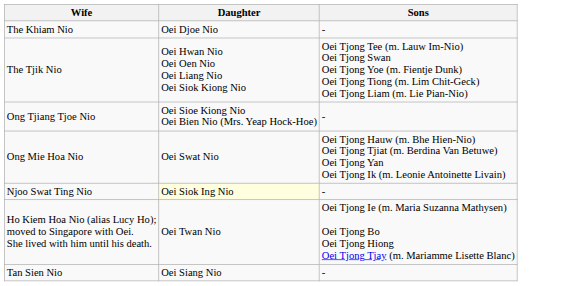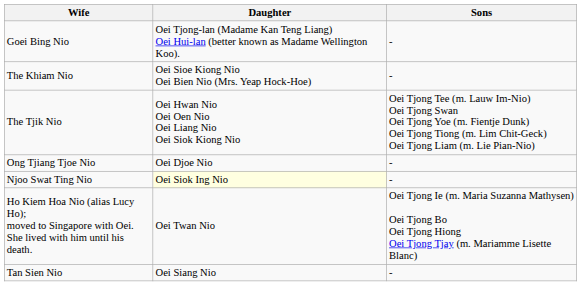+ row: (38, 41)
(190, 29) Oei Djoe Nio -> (233, 76) Oei Sioe Kiong Nio Oei Bien Nio (Mrs. Yeap Hock-Hoe)
(239, 116) Oei Sioe Kiong Nio Oei Bien Nio (Mrs. Yeap Hock-Hoe) -> (184, 163) Oei Djoe Nio
- row: (45, 157)
